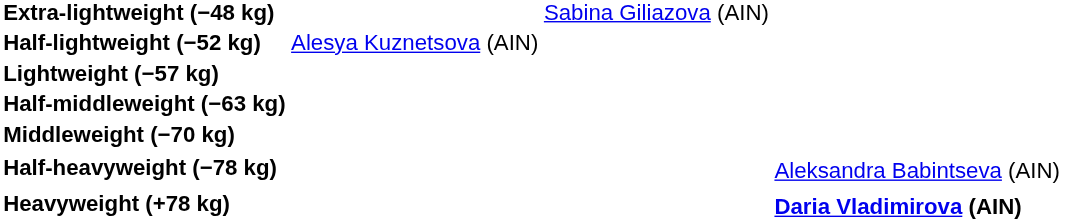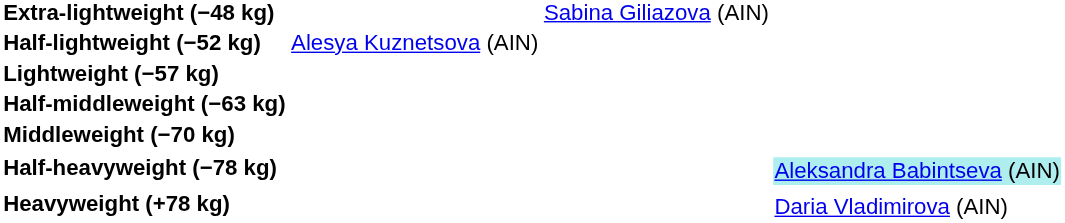(917, 170) no background -> (917, 170) paleturquoise background
(898, 207) bold -> (891, 207) normal
